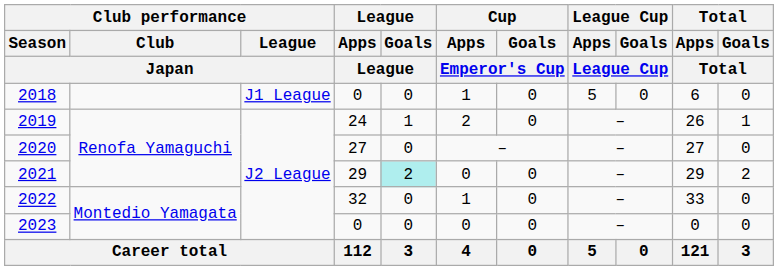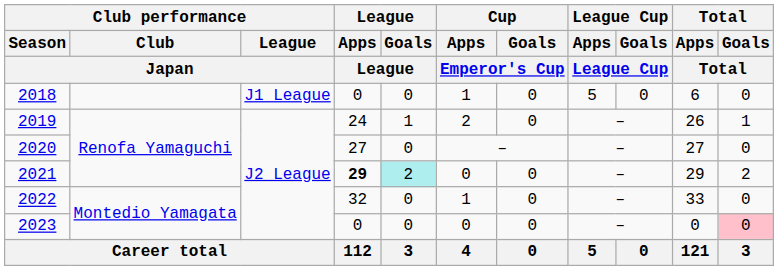(358, 174) normal -> (358, 174) bold
(746, 226) no background -> (746, 226) pink background
